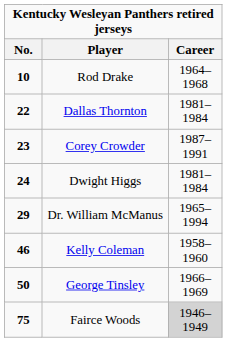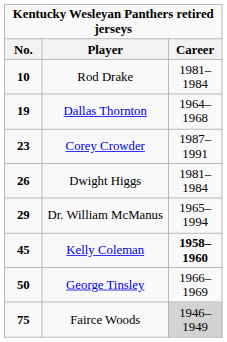(195, 76) 1964–1968 -> (195, 76) 1981–1984
(23, 111) 22 -> (23, 111) 19
(195, 111) 1981–1984 -> (195, 111) 1964–1968
(23, 180) 24 -> (23, 180) 26
(23, 250) 46 -> (23, 250) 45
(195, 250) normal -> (195, 250) bold
